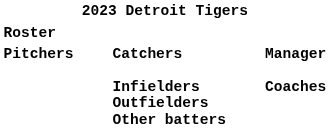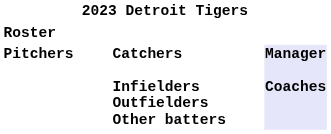(296, 71) no background -> (296, 71) lavender background
